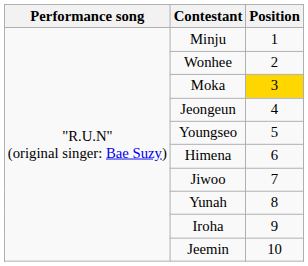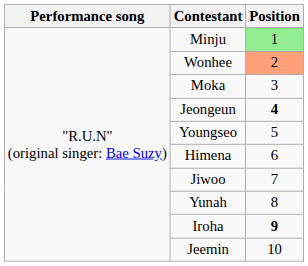(274, 39) no background -> (274, 39) lightgreen background
(274, 62) no background -> (274, 62) lightsalmon background
(274, 86) gold background -> (274, 86) no background
(274, 109) normal -> (274, 109) bold
(274, 226) normal -> (274, 226) bold
